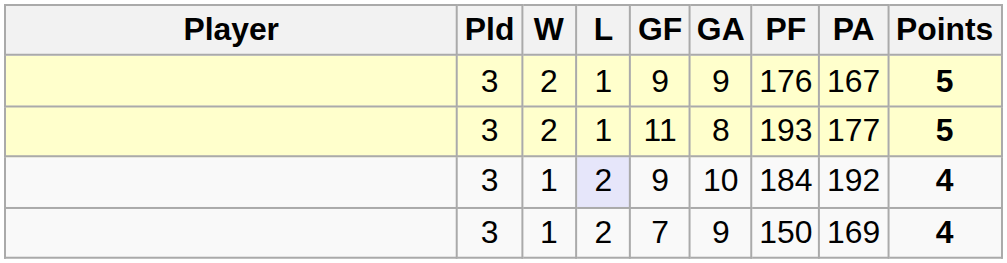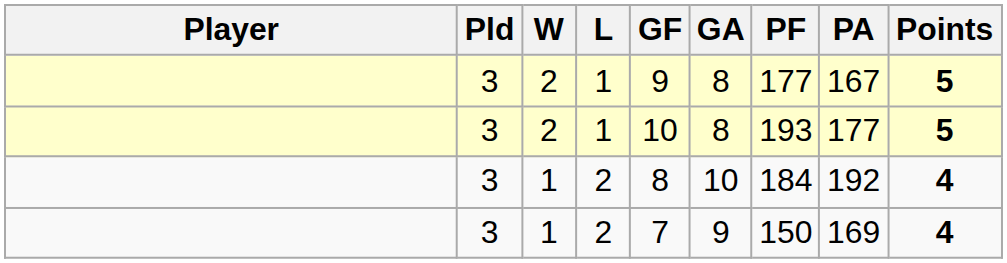(721, 80) 9 -> (721, 80) 8
(786, 80) 176 -> (786, 80) 177
(660, 130) 11 -> (660, 130) 10
(603, 181) lavender background -> (603, 181) no background
(660, 181) 9 -> (660, 181) 8
